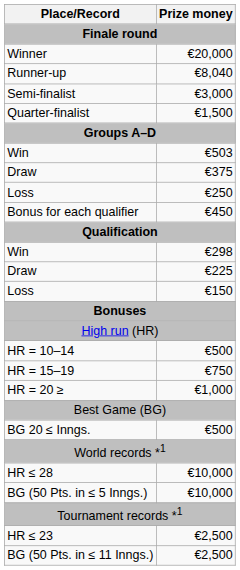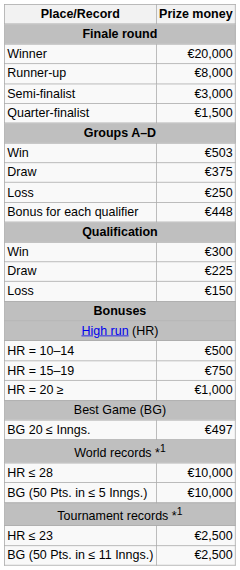(214, 73) €8,040 -> (214, 73) €8,000
(219, 212) €450 -> (219, 212) €448
(219, 251) €298 -> (219, 251) €300
(219, 430) €500 -> (219, 430) €497
